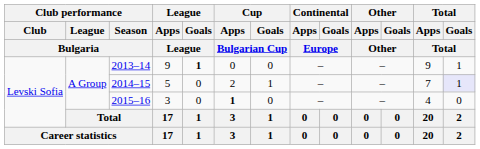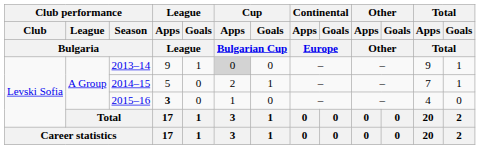(198, 65) bold -> (198, 65) normal
(233, 65) no background -> (233, 65) lightgrey background
(459, 83) lavender background -> (459, 83) no background
(168, 100) normal -> (168, 100) bold
(233, 100) bold -> (233, 100) normal
